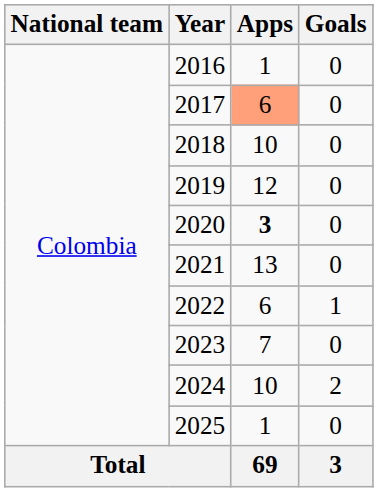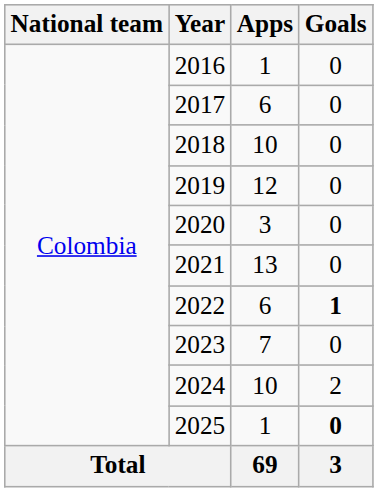(265, 104) lightsalmon background -> (265, 104) no background
(265, 225) bold -> (265, 225) normal
(336, 305) normal -> (336, 305) bold
(336, 425) normal -> (336, 425) bold
